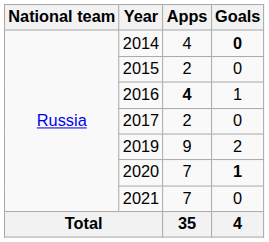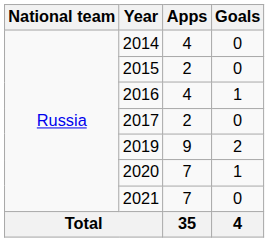(238, 43) bold -> (238, 43) normal
(187, 95) bold -> (187, 95) normal
(238, 172) bold -> (238, 172) normal
